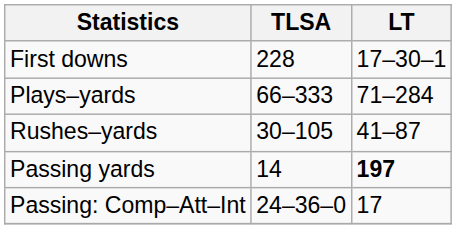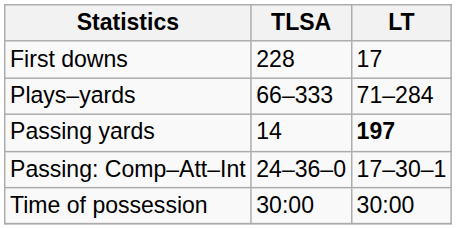(401, 59) 17–30–1 -> (369, 59) 17
- row: (84, 132)
(369, 205) 17 -> (401, 168) 17–30–1
+ row: (109, 205)
